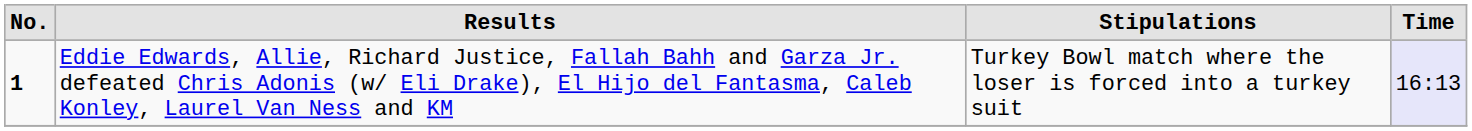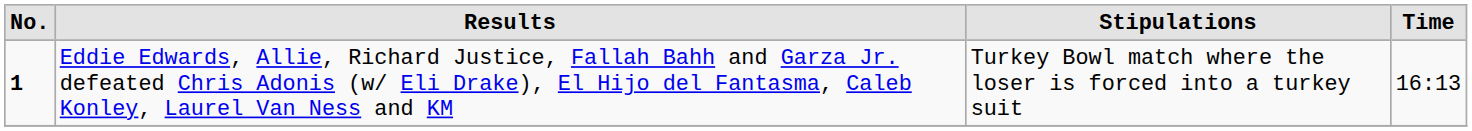(1428, 83) lavender background -> (1428, 83) no background
